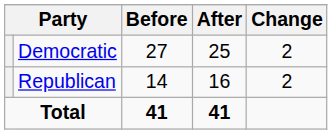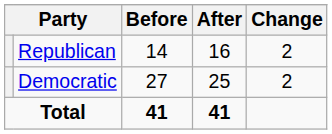rows swapped: (67, 50) <-> (67, 81)
